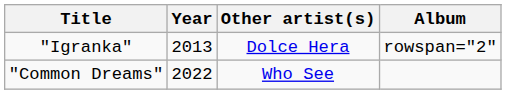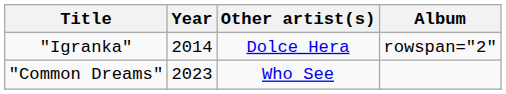(192, 47) 2013 -> (192, 47) 2014
(192, 75) 2022 -> (192, 75) 2023
